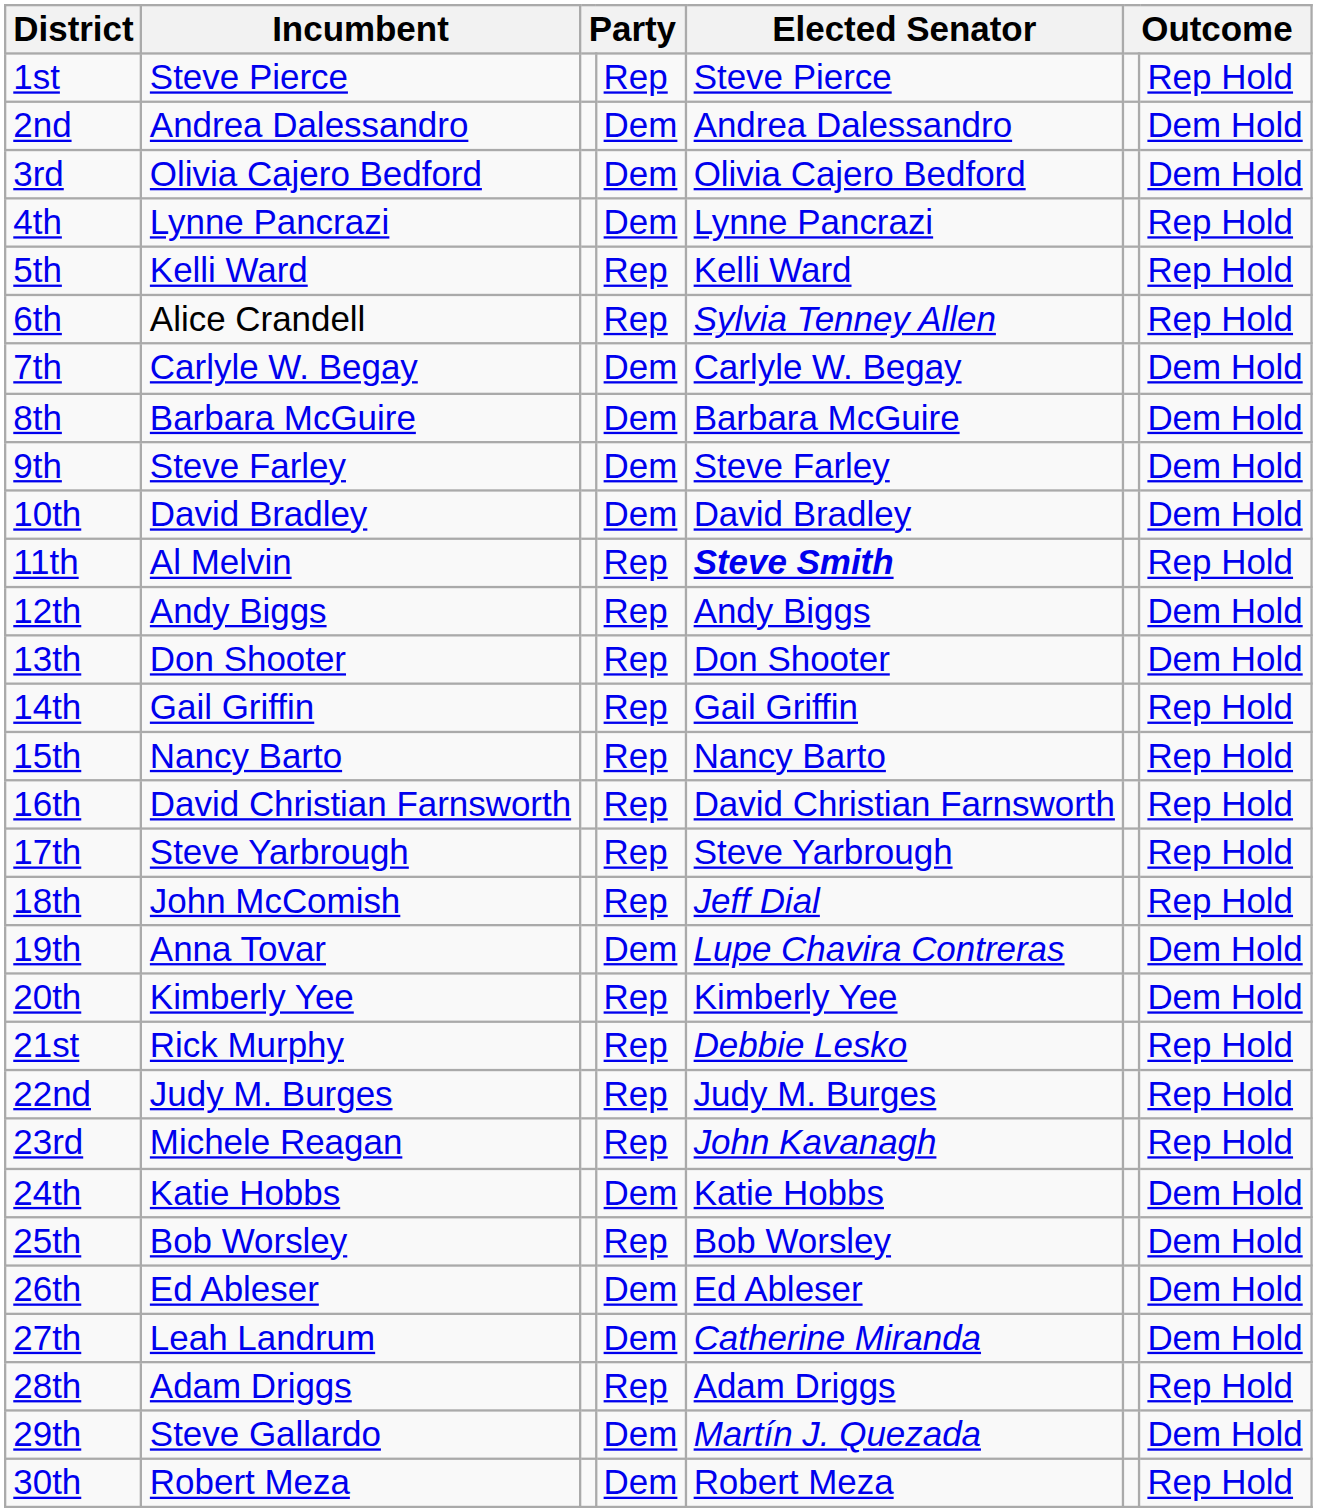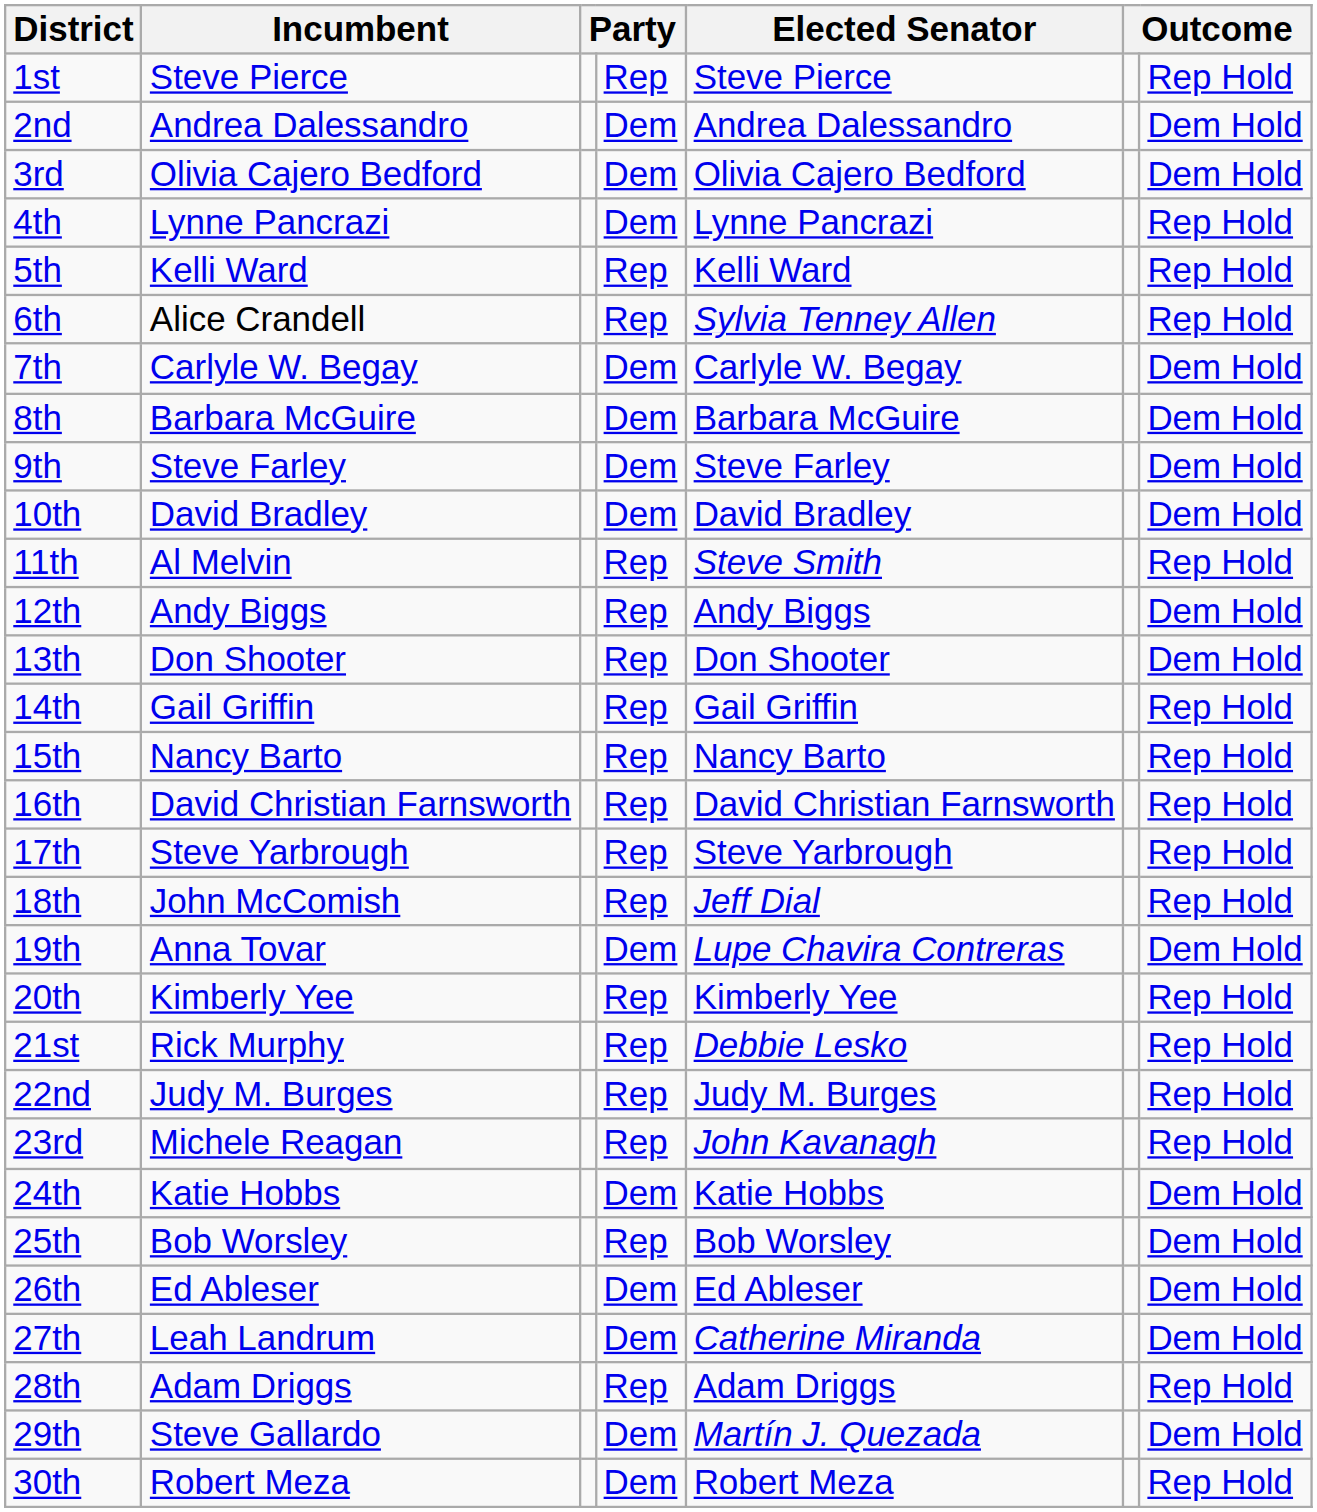(794, 561) bold -> (788, 561) normal
(1225, 997) Dem Hold -> (1220, 997) Rep Hold
